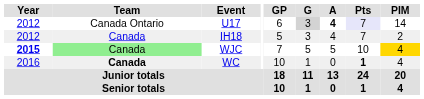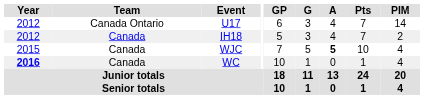(308, 23) lightgrey background -> (308, 23) no background
(333, 23) bold -> (333, 23) normal
(363, 23) lavender background -> (363, 23) no background
(28, 49) bold -> (28, 49) normal
(127, 49) lightgreen background -> (127, 49) no background
(333, 49) normal -> (333, 49) bold
(400, 49) gold background -> (400, 49) no background
(28, 62) normal -> (28, 62) bold
(127, 62) bold -> (127, 62) normal
(363, 62) bold -> (363, 62) normal
